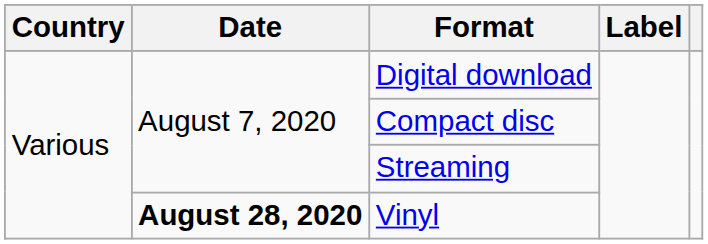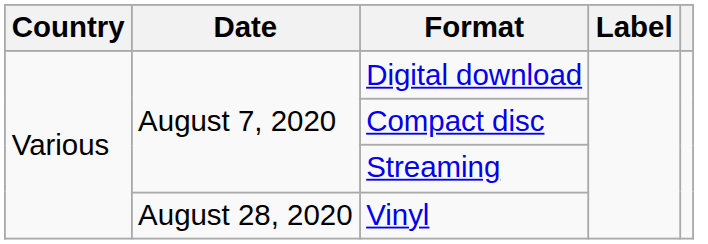(250, 214) bold -> (245, 214) normal
